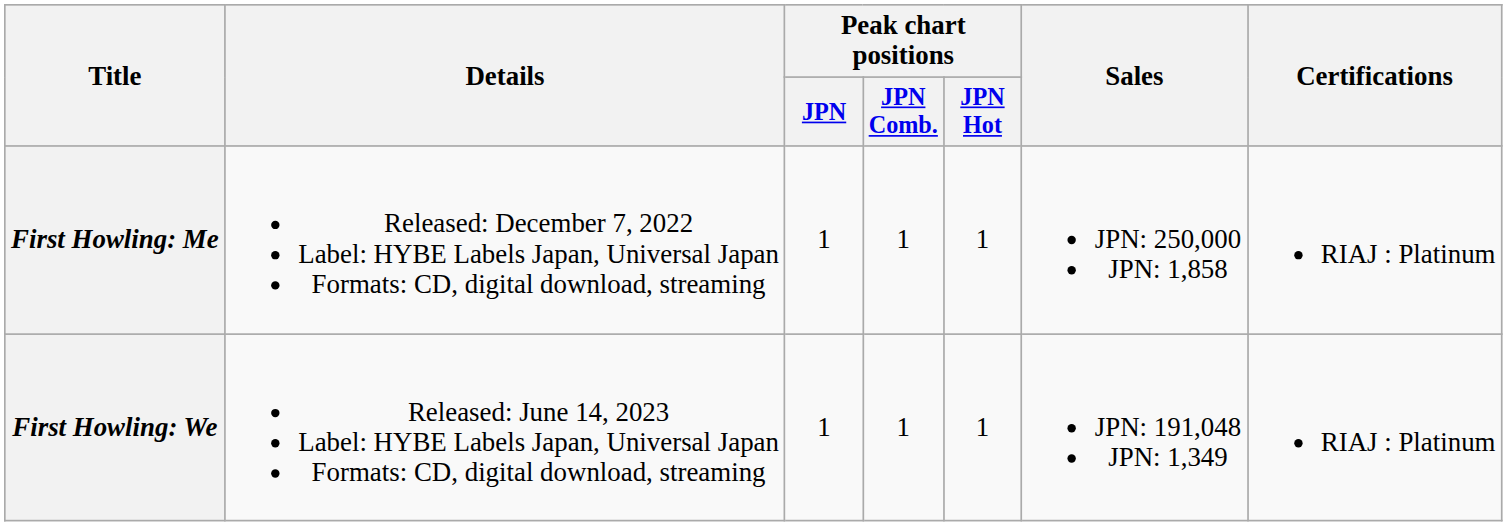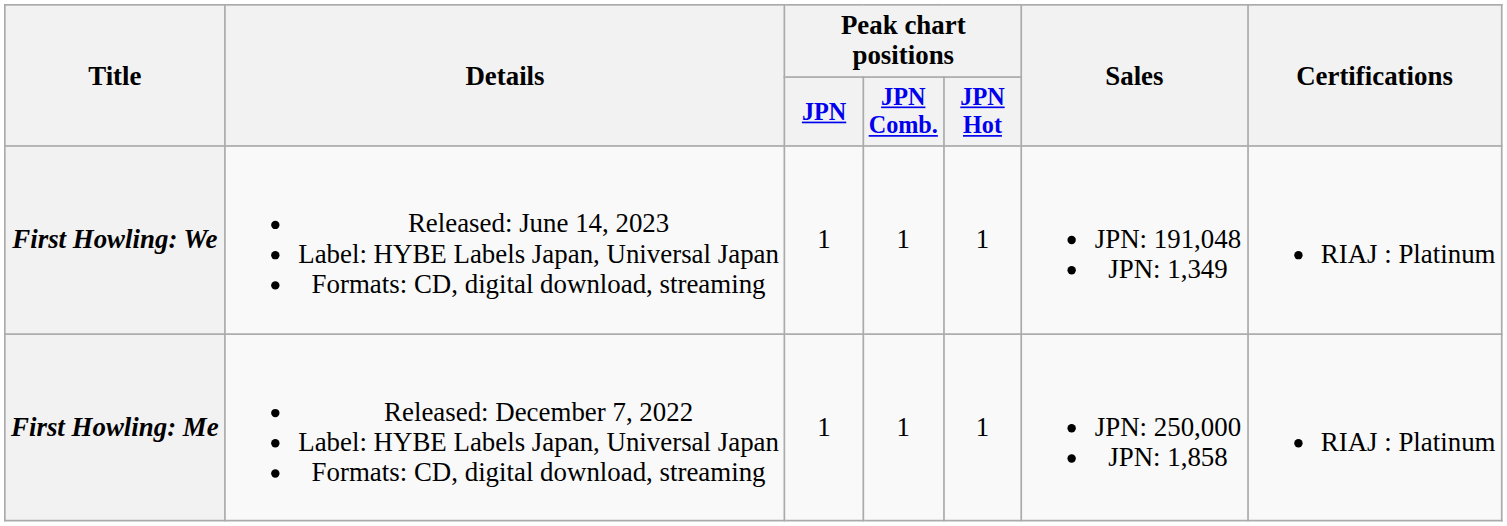rows swapped: (115, 239) <-> (115, 426)
